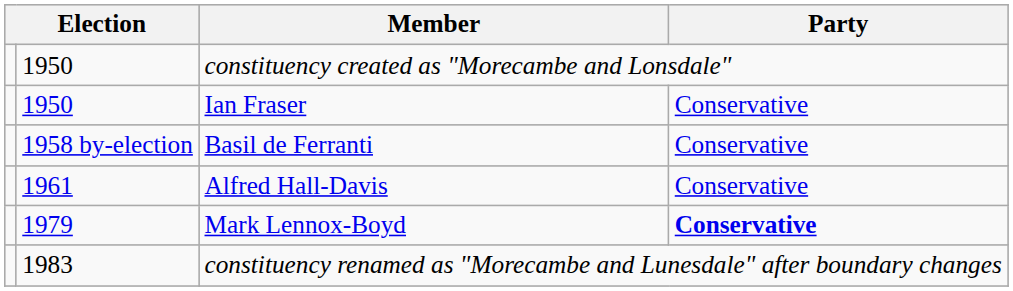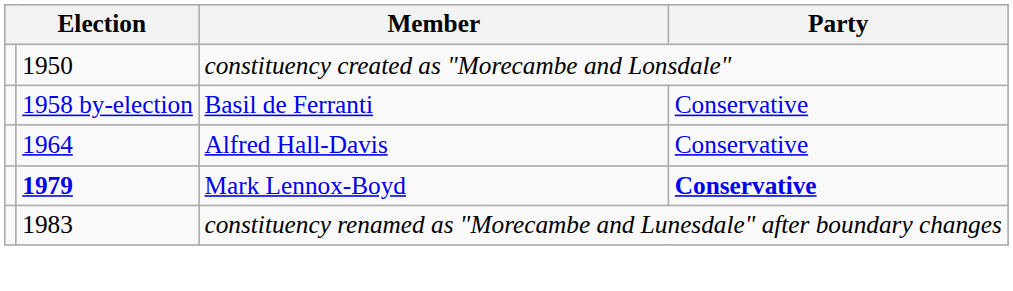- row: (255, 104)
(48, 184) 1961 -> (48, 144) 1964
(48, 225) normal -> (48, 184) bold
